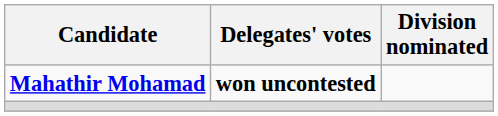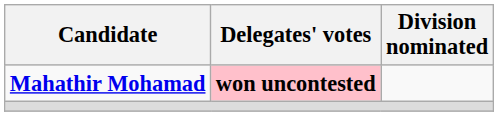(296, 82) no background -> (296, 82) pink background
